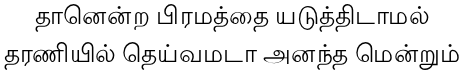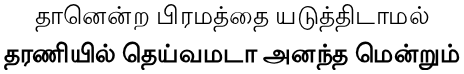(232, 53) normal -> (232, 53) bold
